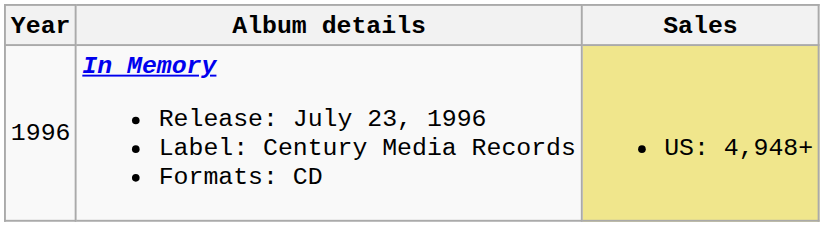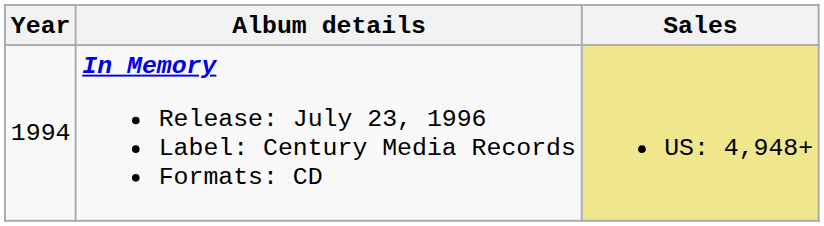(41, 133) 1996 -> (41, 133) 1994
